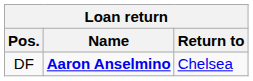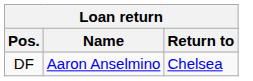(109, 64) bold -> (104, 64) normal
